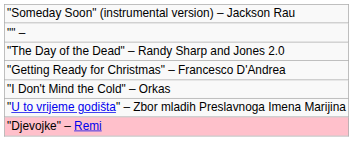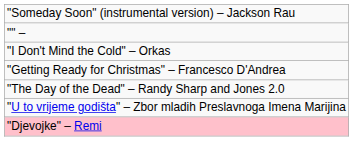(146, 51) "The Day of the Dead" – Randy Sharp and Jones 2.0 -> (89, 51) "I Don't Mind the Cold" – Orkas
(89, 88) "I Don't Mind the Cold" – Orkas -> (146, 88) "The Day of the Dead" – Randy Sharp and Jones 2.0
